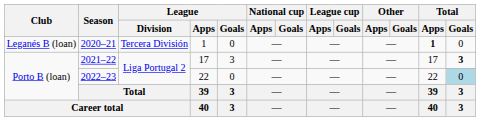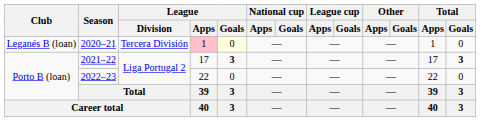(204, 44) no background -> (204, 44) pink background
(232, 44) no background -> (232, 44) lightyellow background
(433, 44) bold -> (433, 44) normal
(232, 60) normal -> (232, 60) bold
(461, 76) lightblue background -> (461, 76) no background
